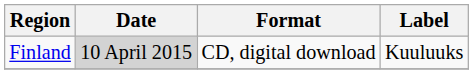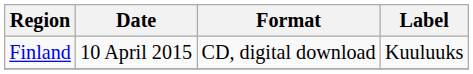(136, 52) lightgrey background -> (136, 52) no background
